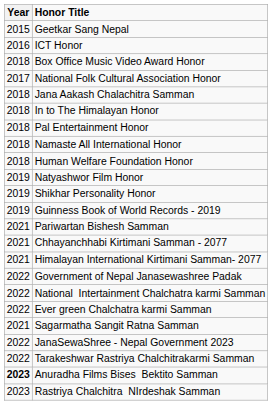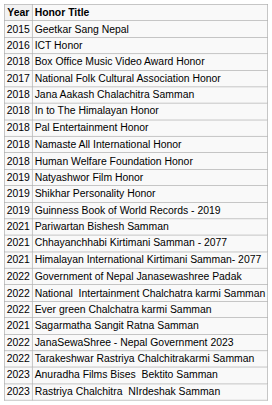(18, 375) bold -> (18, 375) normal
